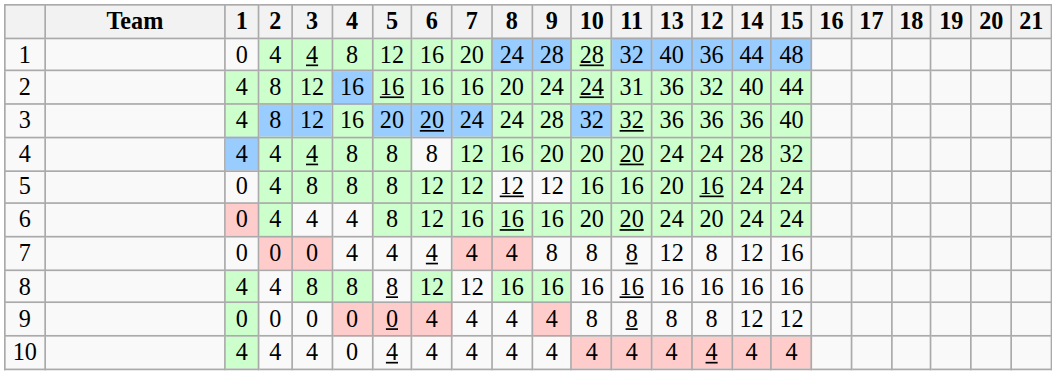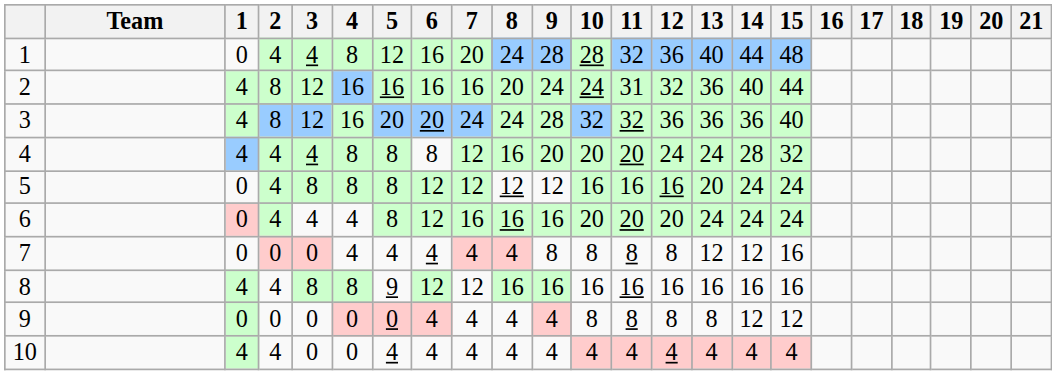columns swapped: (712, 21) <-> (672, 21)
(392, 286) 8 -> (392, 286) 9
(312, 352) 4 -> (312, 352) 0
